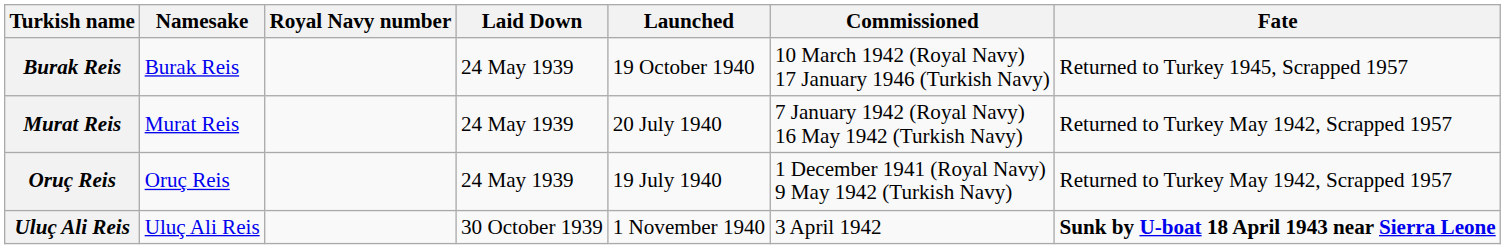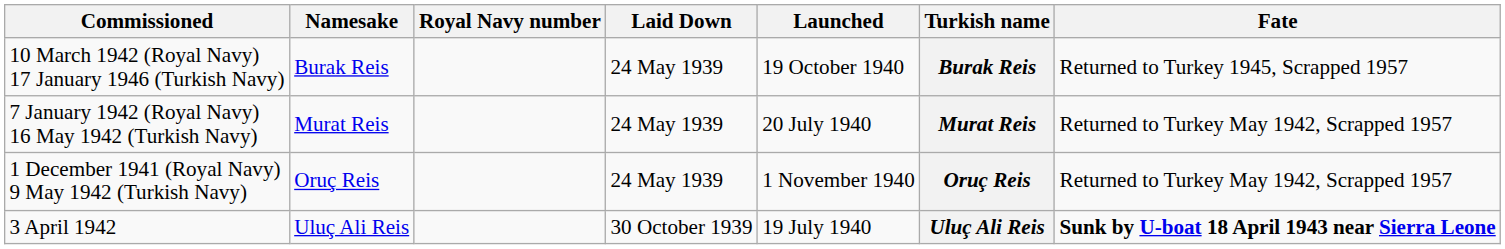columns swapped: (72, 21) <-> (912, 21)
(667, 181) 19 July 1940 -> (838, 181) 1 November 1940
(689, 226) 1 November 1940 -> (817, 226) 19 July 1940
